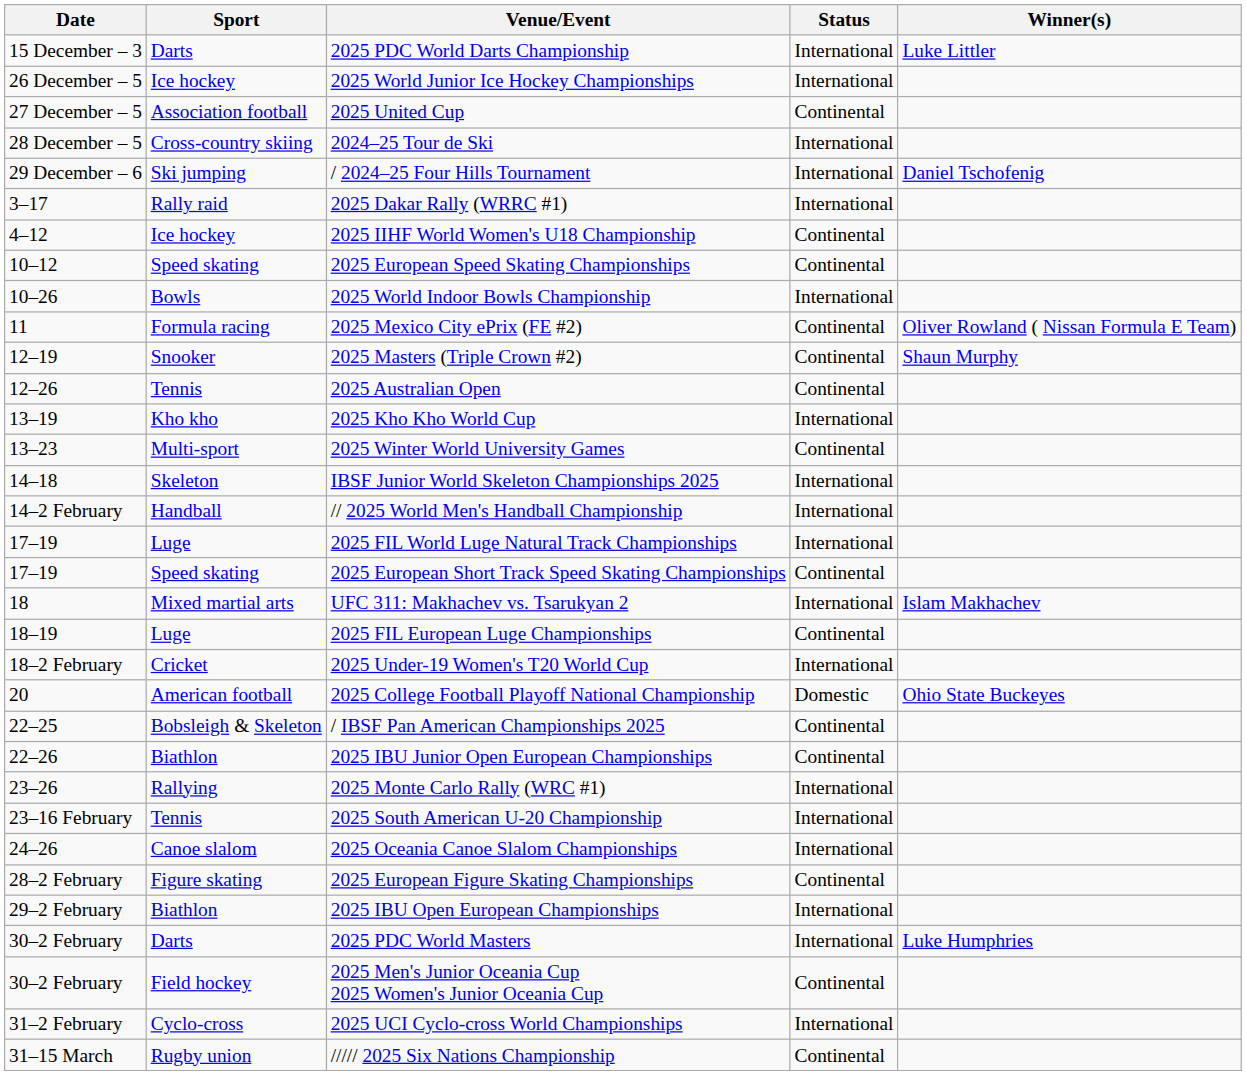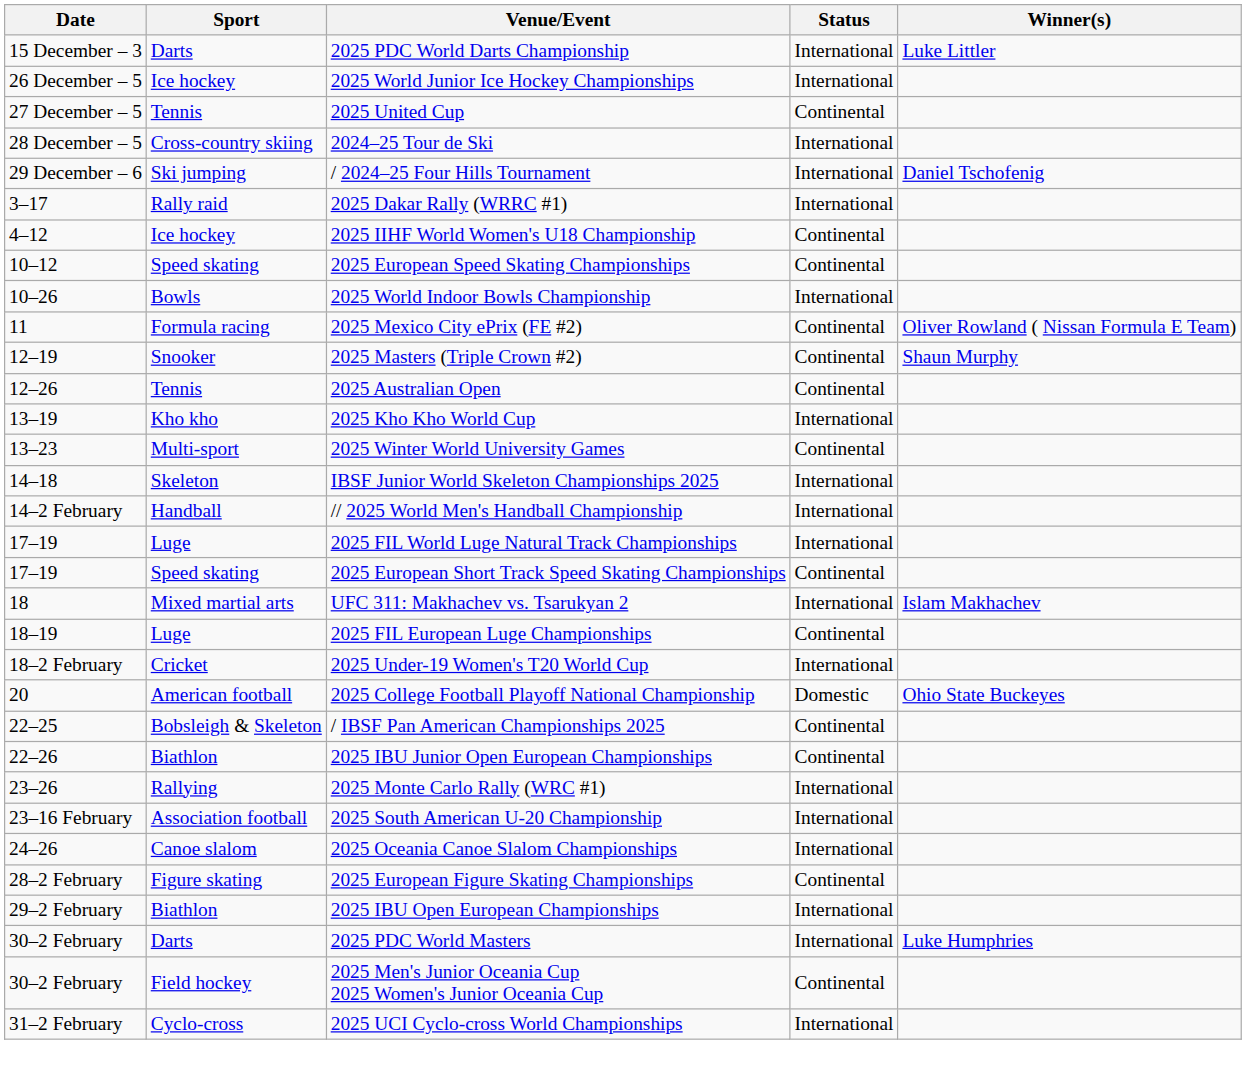(229, 111) Association football -> (176, 111) Tennis
(176, 818) Tennis -> (229, 818) Association football
- row: (473, 1054)
